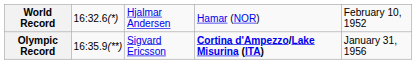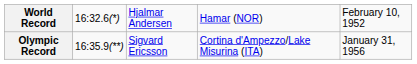(256, 46) bold -> (255, 46) normal
